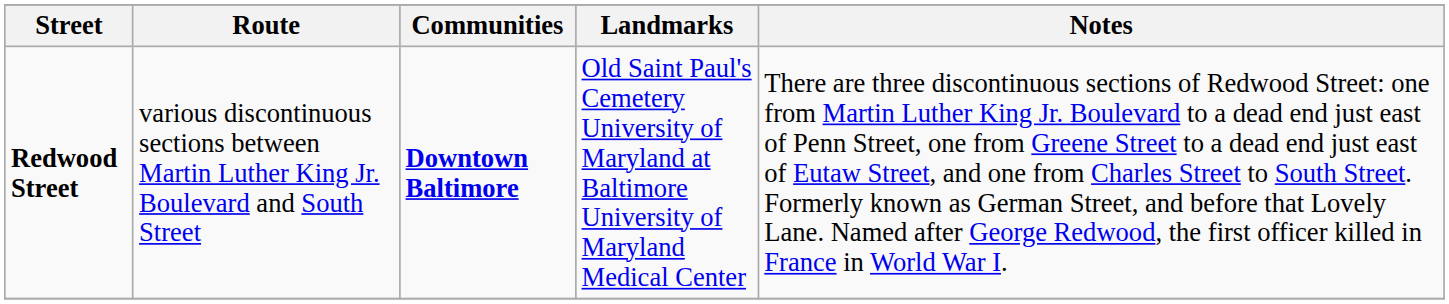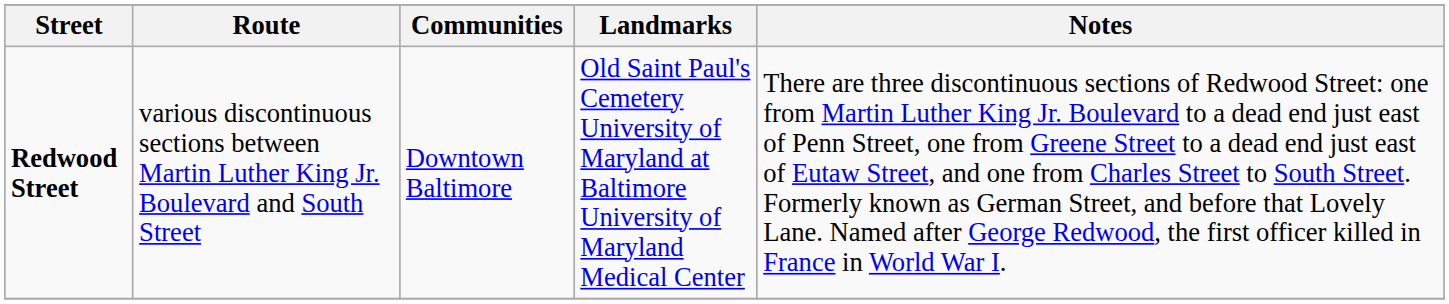(467, 172) bold -> (465, 172) normal
